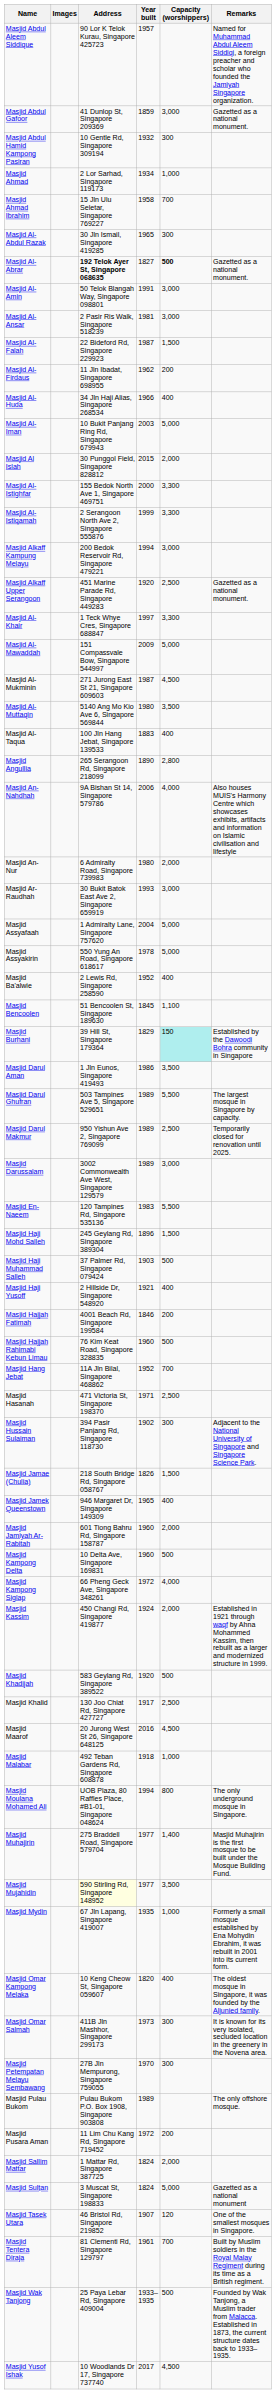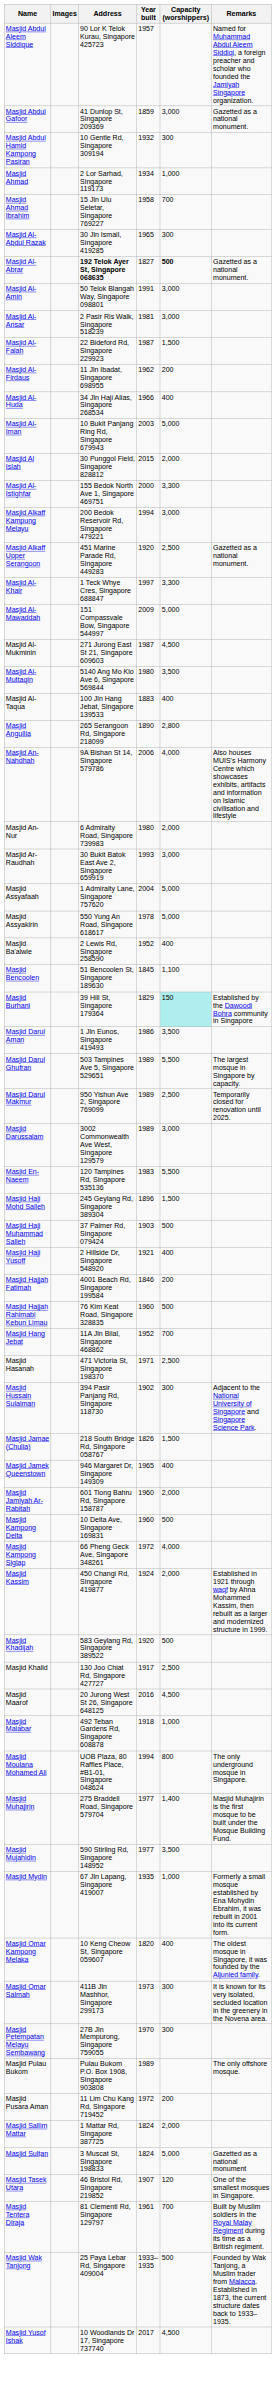- row: (21, 517)
(104, 1893) lightyellow background -> (104, 1858) no background
